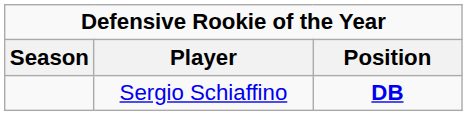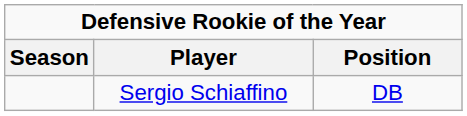(387, 92) bold -> (387, 92) normal
